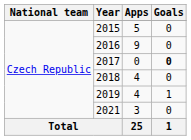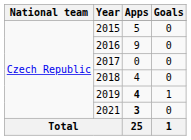(169, 61) bold -> (169, 61) normal
(137, 94) normal -> (137, 94) bold
(137, 110) normal -> (137, 110) bold
